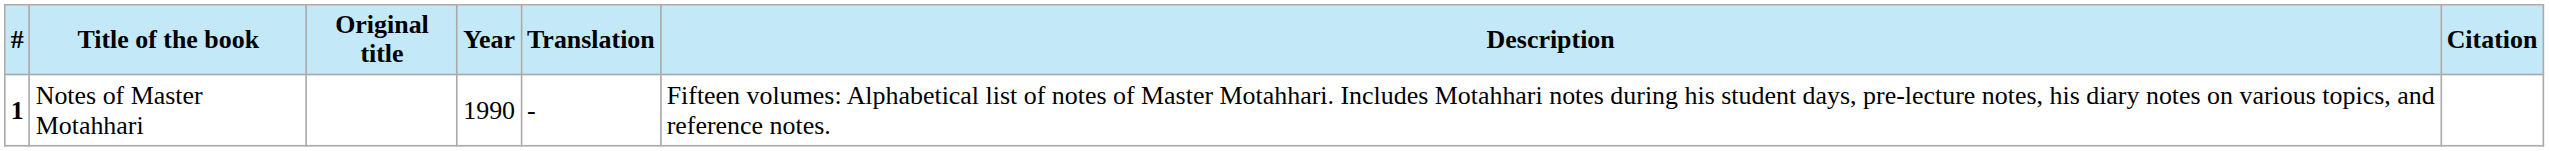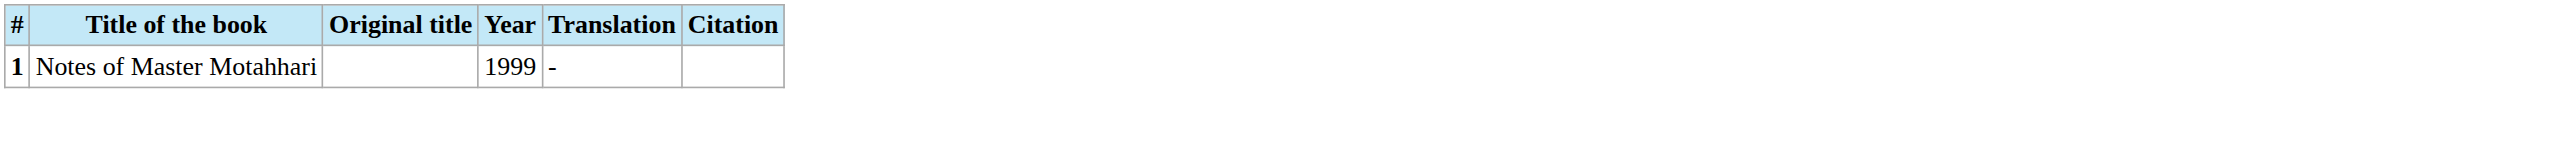- column: (1551, 39)
(489, 109) 1990 -> (510, 66) 1999
